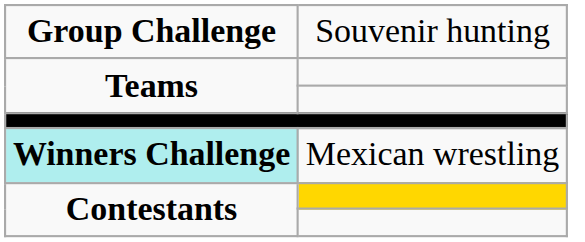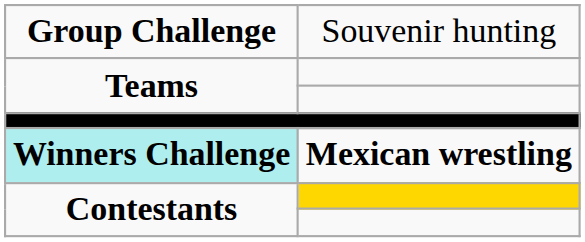(433, 154) normal -> (439, 154) bold
